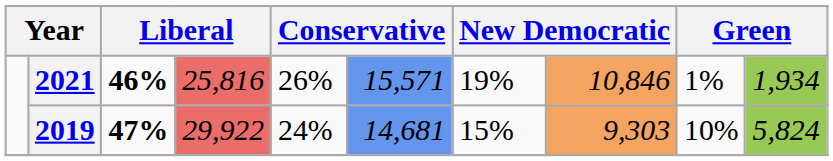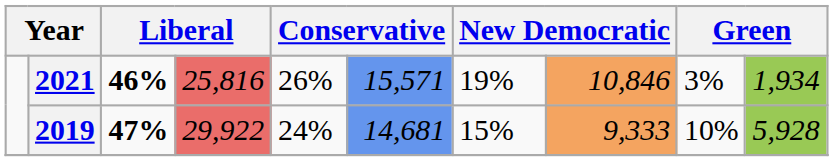(704, 80) 1% -> (704, 80) 3%
(637, 129) 9,303 -> (637, 129) 9,333
(786, 129) 5,824 -> (786, 129) 5,928
